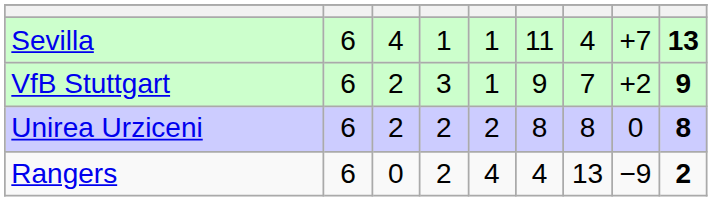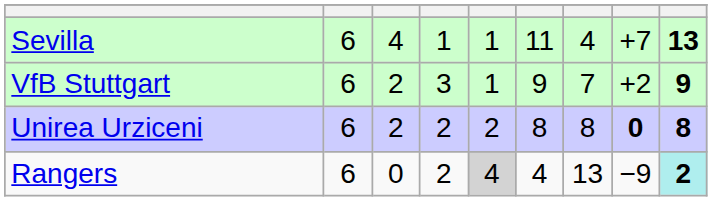(635, 128) normal -> (635, 128) bold
(492, 172) no background -> (492, 172) lightgrey background
(683, 172) no background -> (683, 172) paleturquoise background
